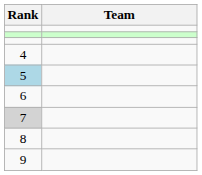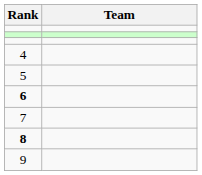(23, 75) lightblue background -> (23, 75) no background
(23, 96) normal -> (23, 96) bold
(23, 117) lightgrey background -> (23, 117) no background
(23, 138) normal -> (23, 138) bold
